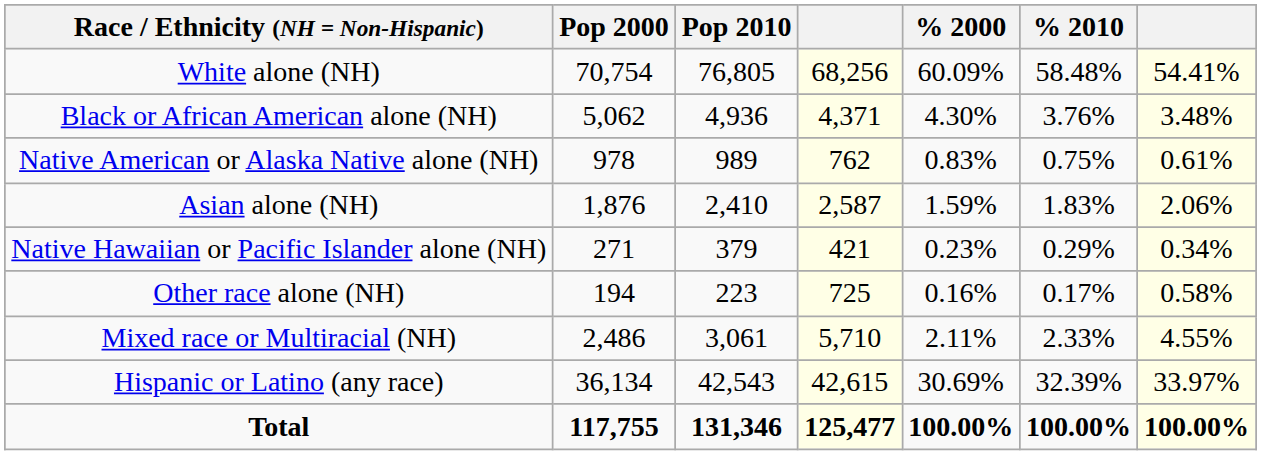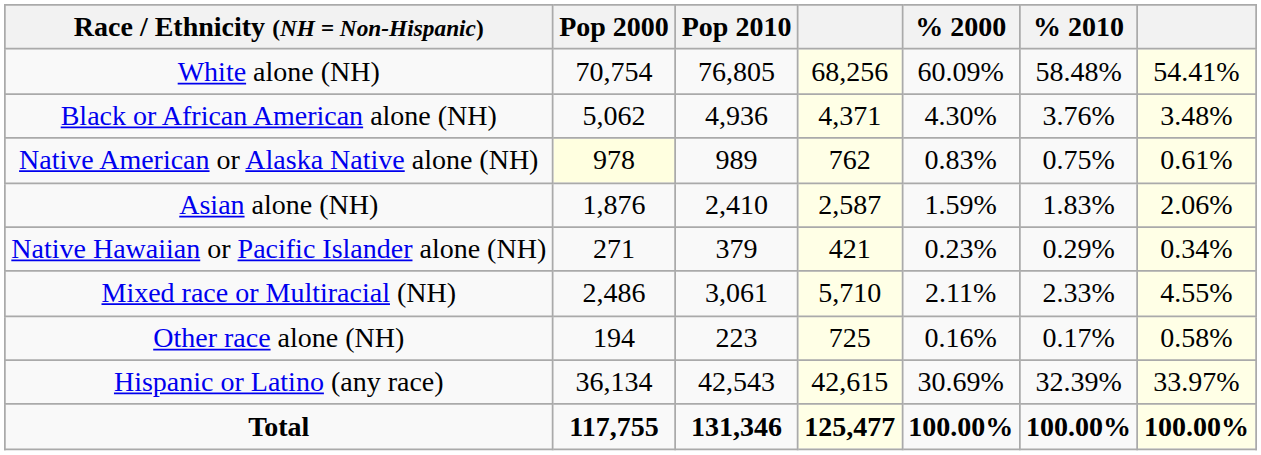(614, 159) no background -> (614, 159) lightyellow background
rows swapped: (279, 293) <-> (279, 337)
